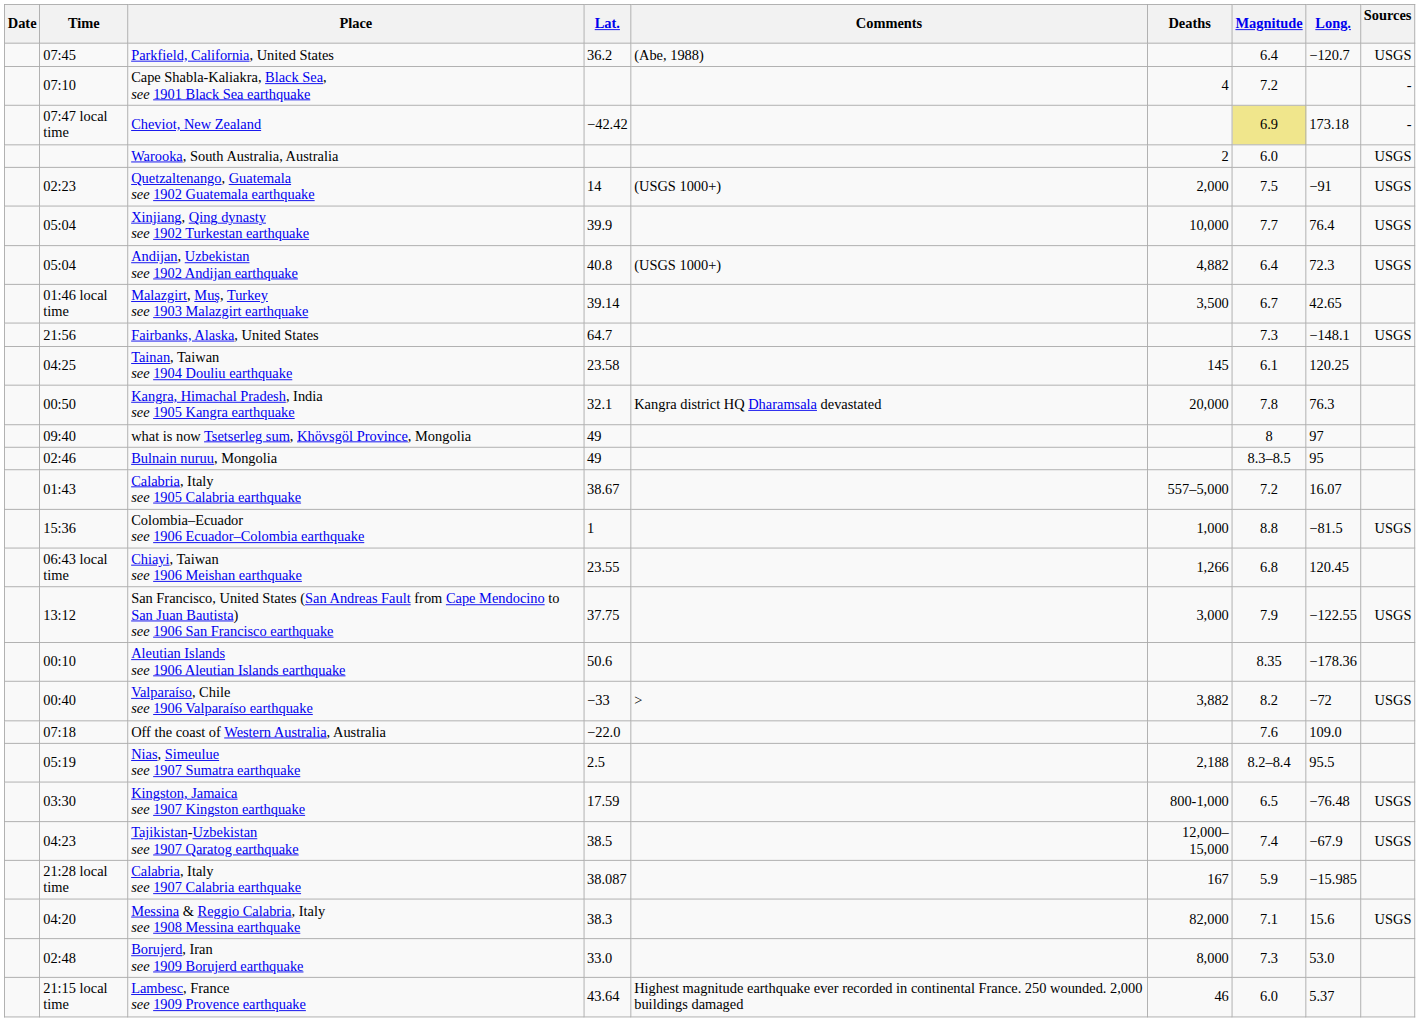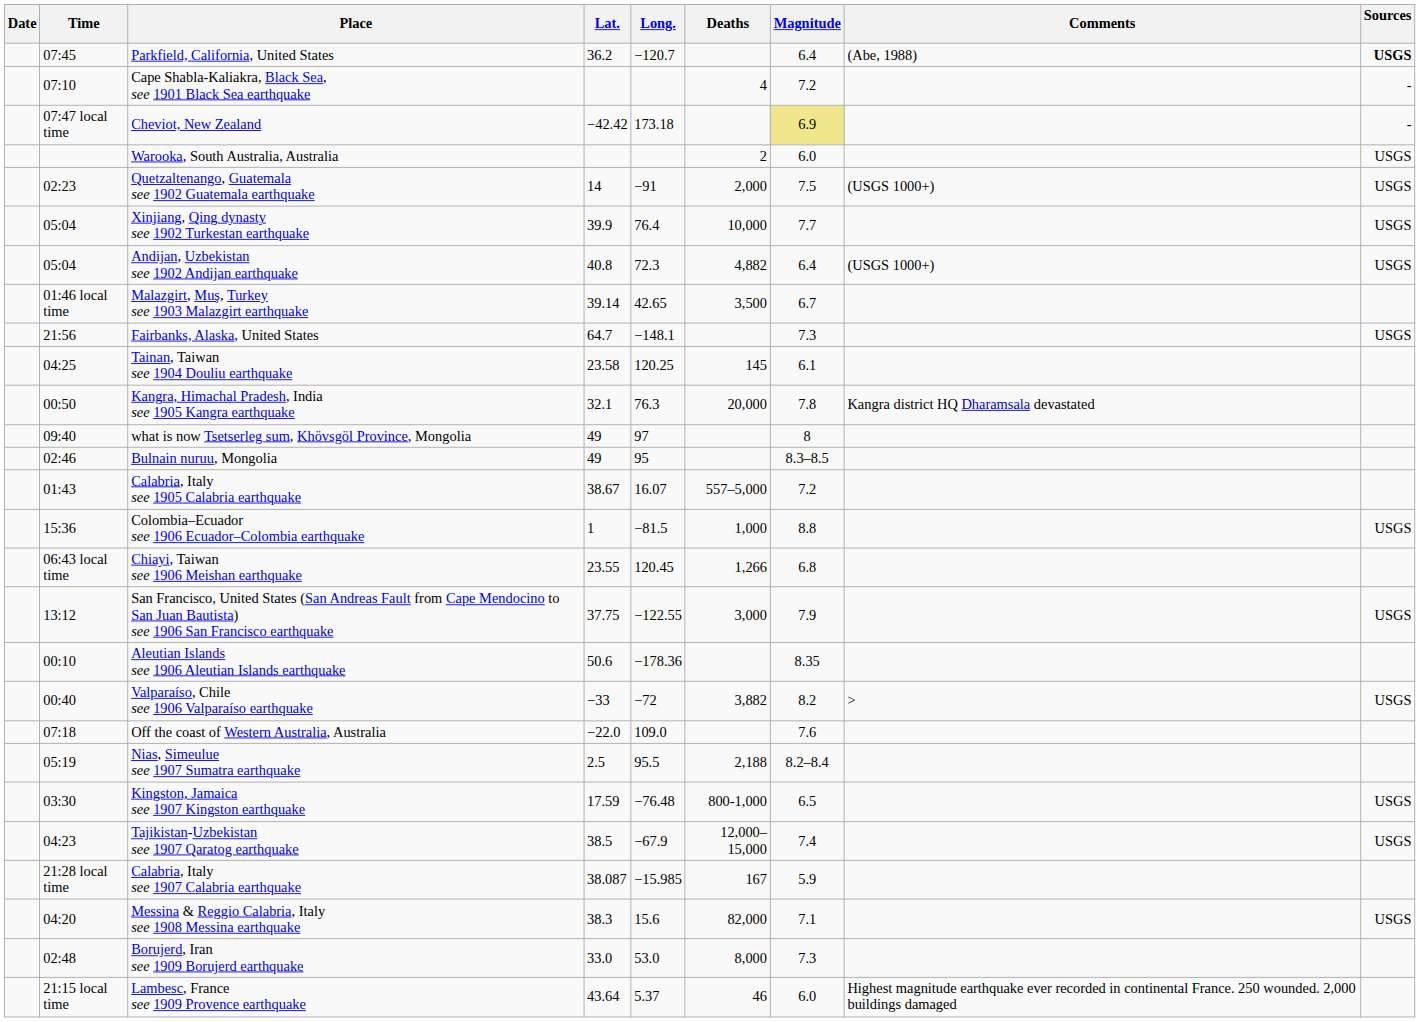columns swapped: (1333, 24) <-> (889, 24)
(1393, 54) normal -> (1393, 54) bold
